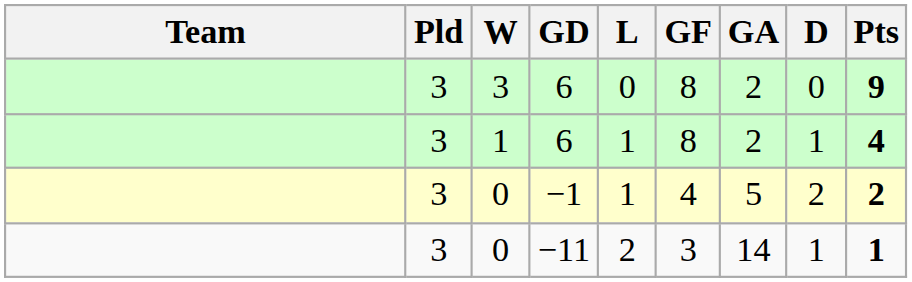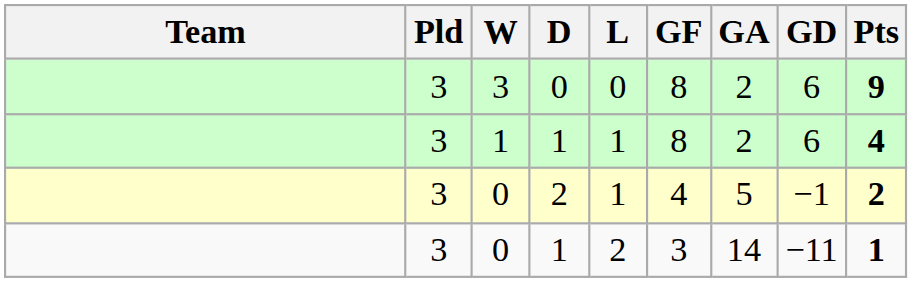columns swapped: (816, 31) <-> (564, 31)
